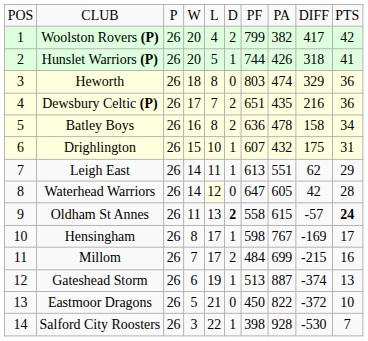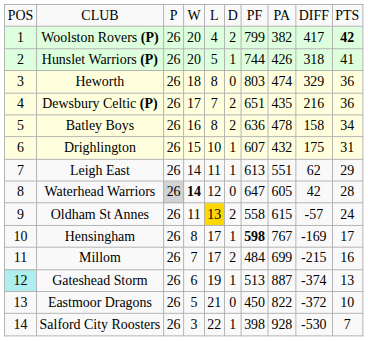(347, 37) normal -> (347, 37) bold
(174, 192) no background -> (174, 192) lightgrey background
(194, 192) normal -> (194, 192) bold
(214, 192) lightyellow background -> (214, 192) no background
(214, 214) no background -> (214, 214) gold background
(233, 214) bold -> (233, 214) normal
(347, 214) bold -> (347, 214) normal
(255, 236) normal -> (255, 236) bold
(20, 280) no background -> (20, 280) paleturquoise background
